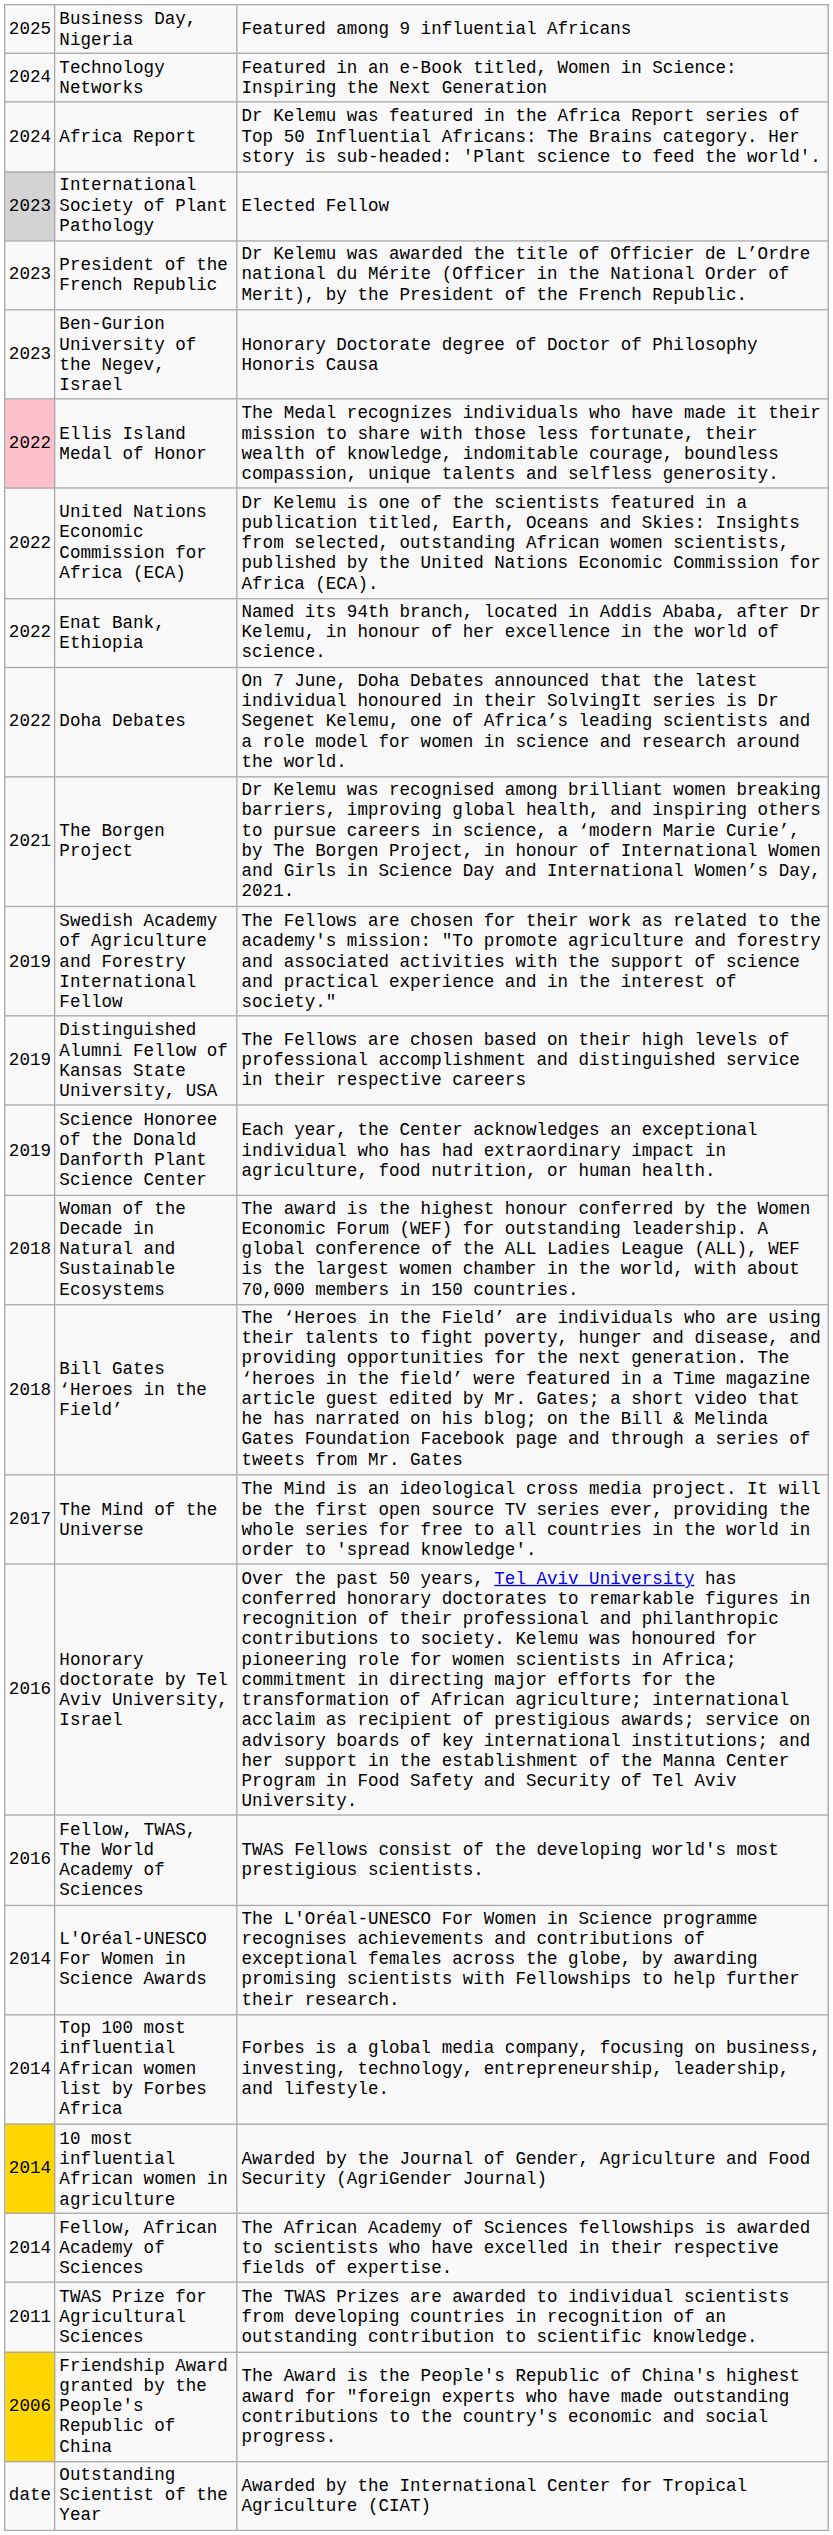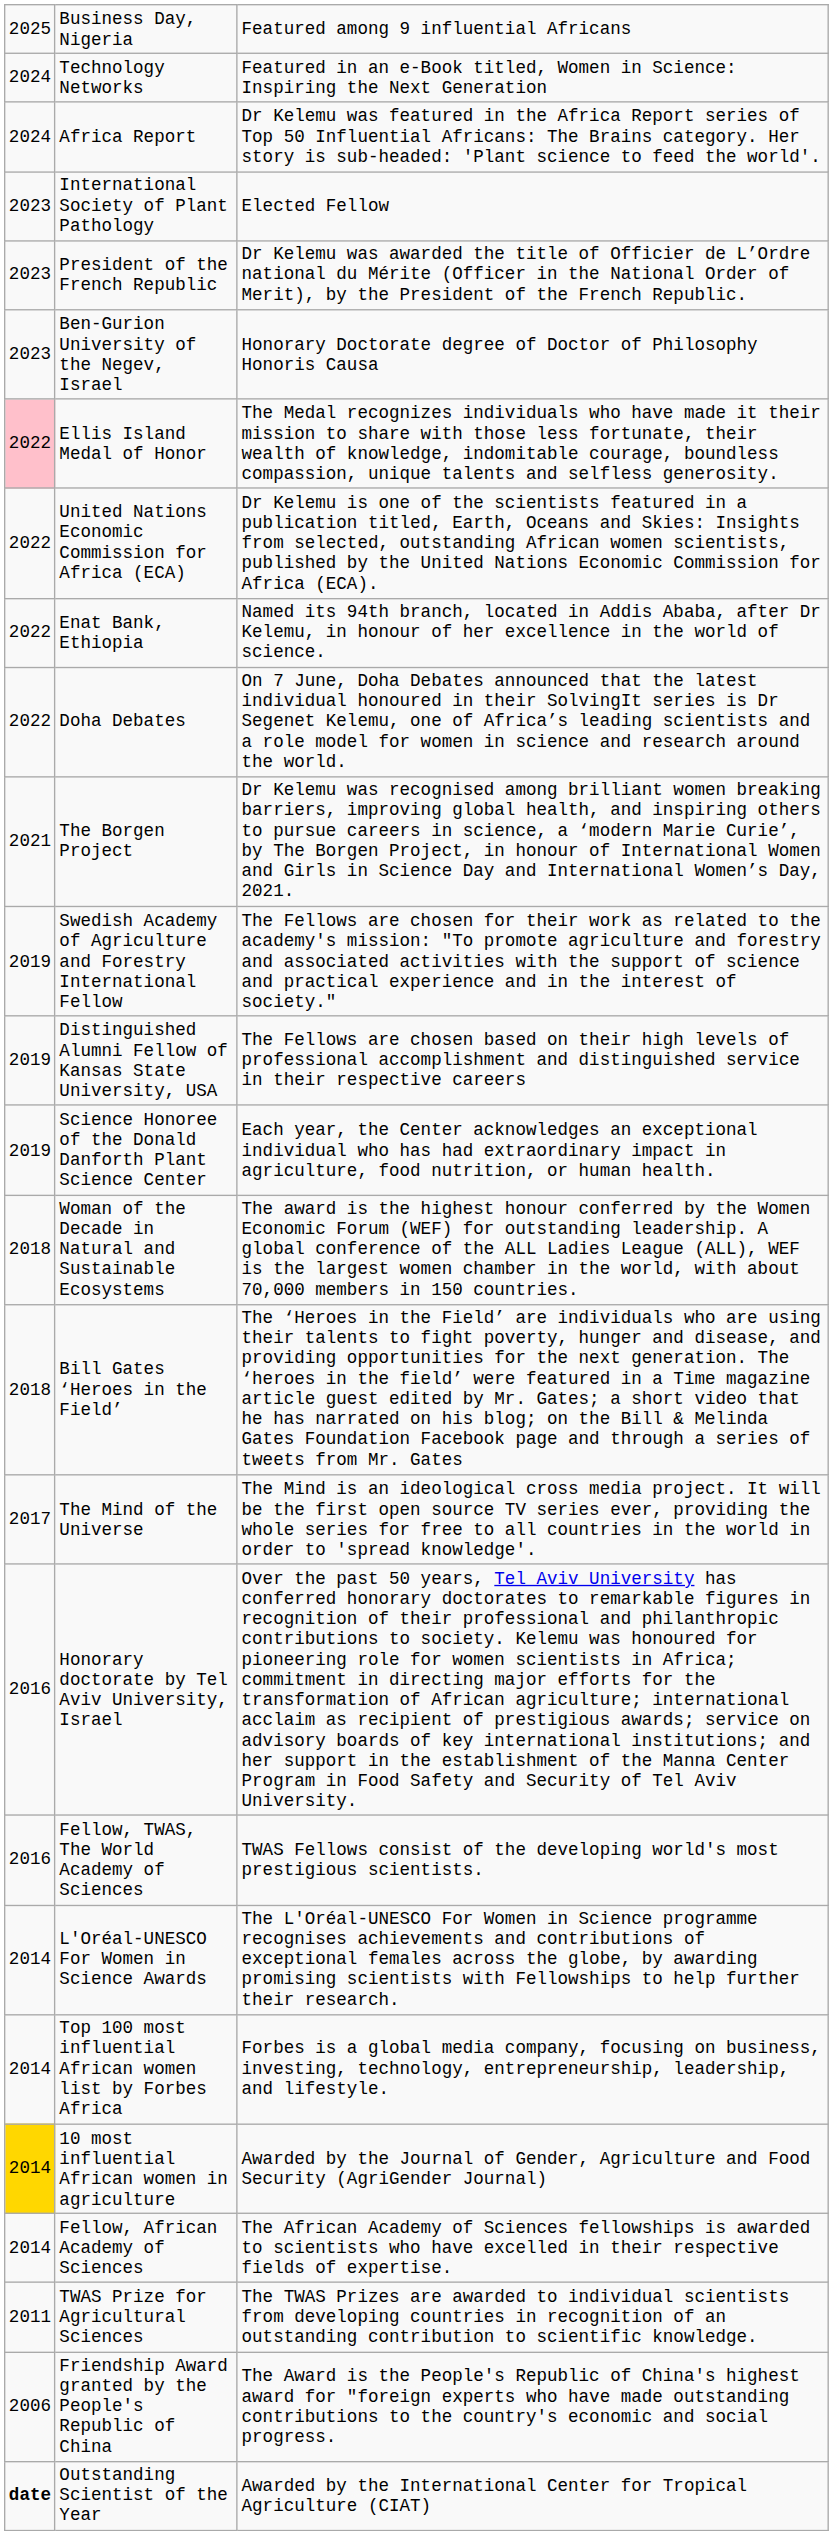(30, 206) lightgrey background -> (30, 206) no background
(30, 2406) gold background -> (30, 2406) no background
(30, 2496) normal -> (30, 2496) bold
